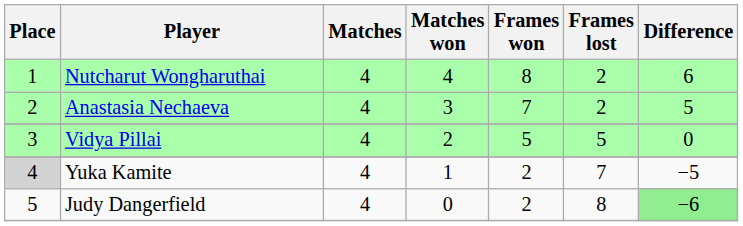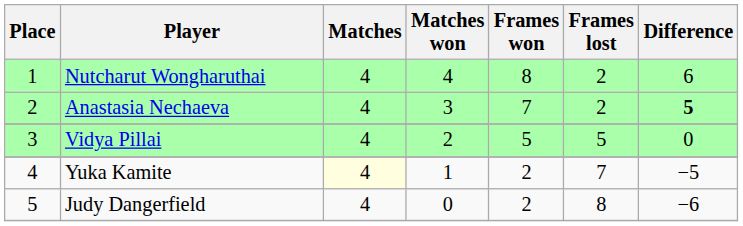(688, 107) normal -> (688, 107) bold
(32, 172) lightgrey background -> (32, 172) no background
(365, 172) no background -> (365, 172) lightyellow background
(688, 204) lightgreen background -> (688, 204) no background
